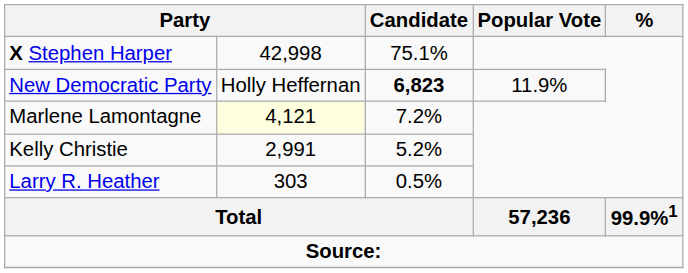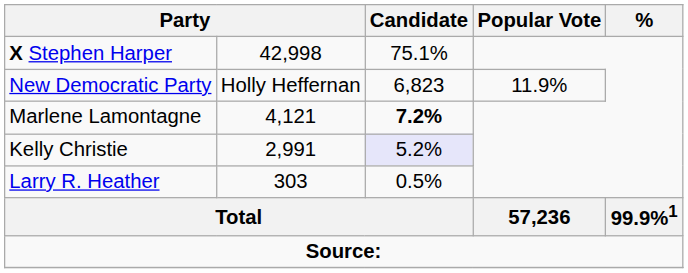(419, 85) bold -> (419, 85) normal
(291, 117) lightyellow background -> (291, 117) no background
(419, 117) normal -> (419, 117) bold
(419, 149) no background -> (419, 149) lavender background
